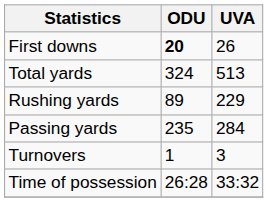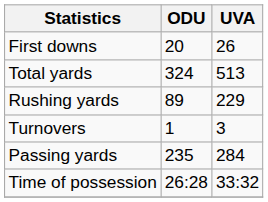(174, 45) bold -> (174, 45) normal
rows swapped: (63, 128) <-> (47, 155)
